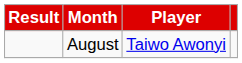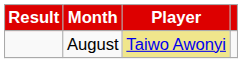(176, 44) no background -> (176, 44) khaki background
